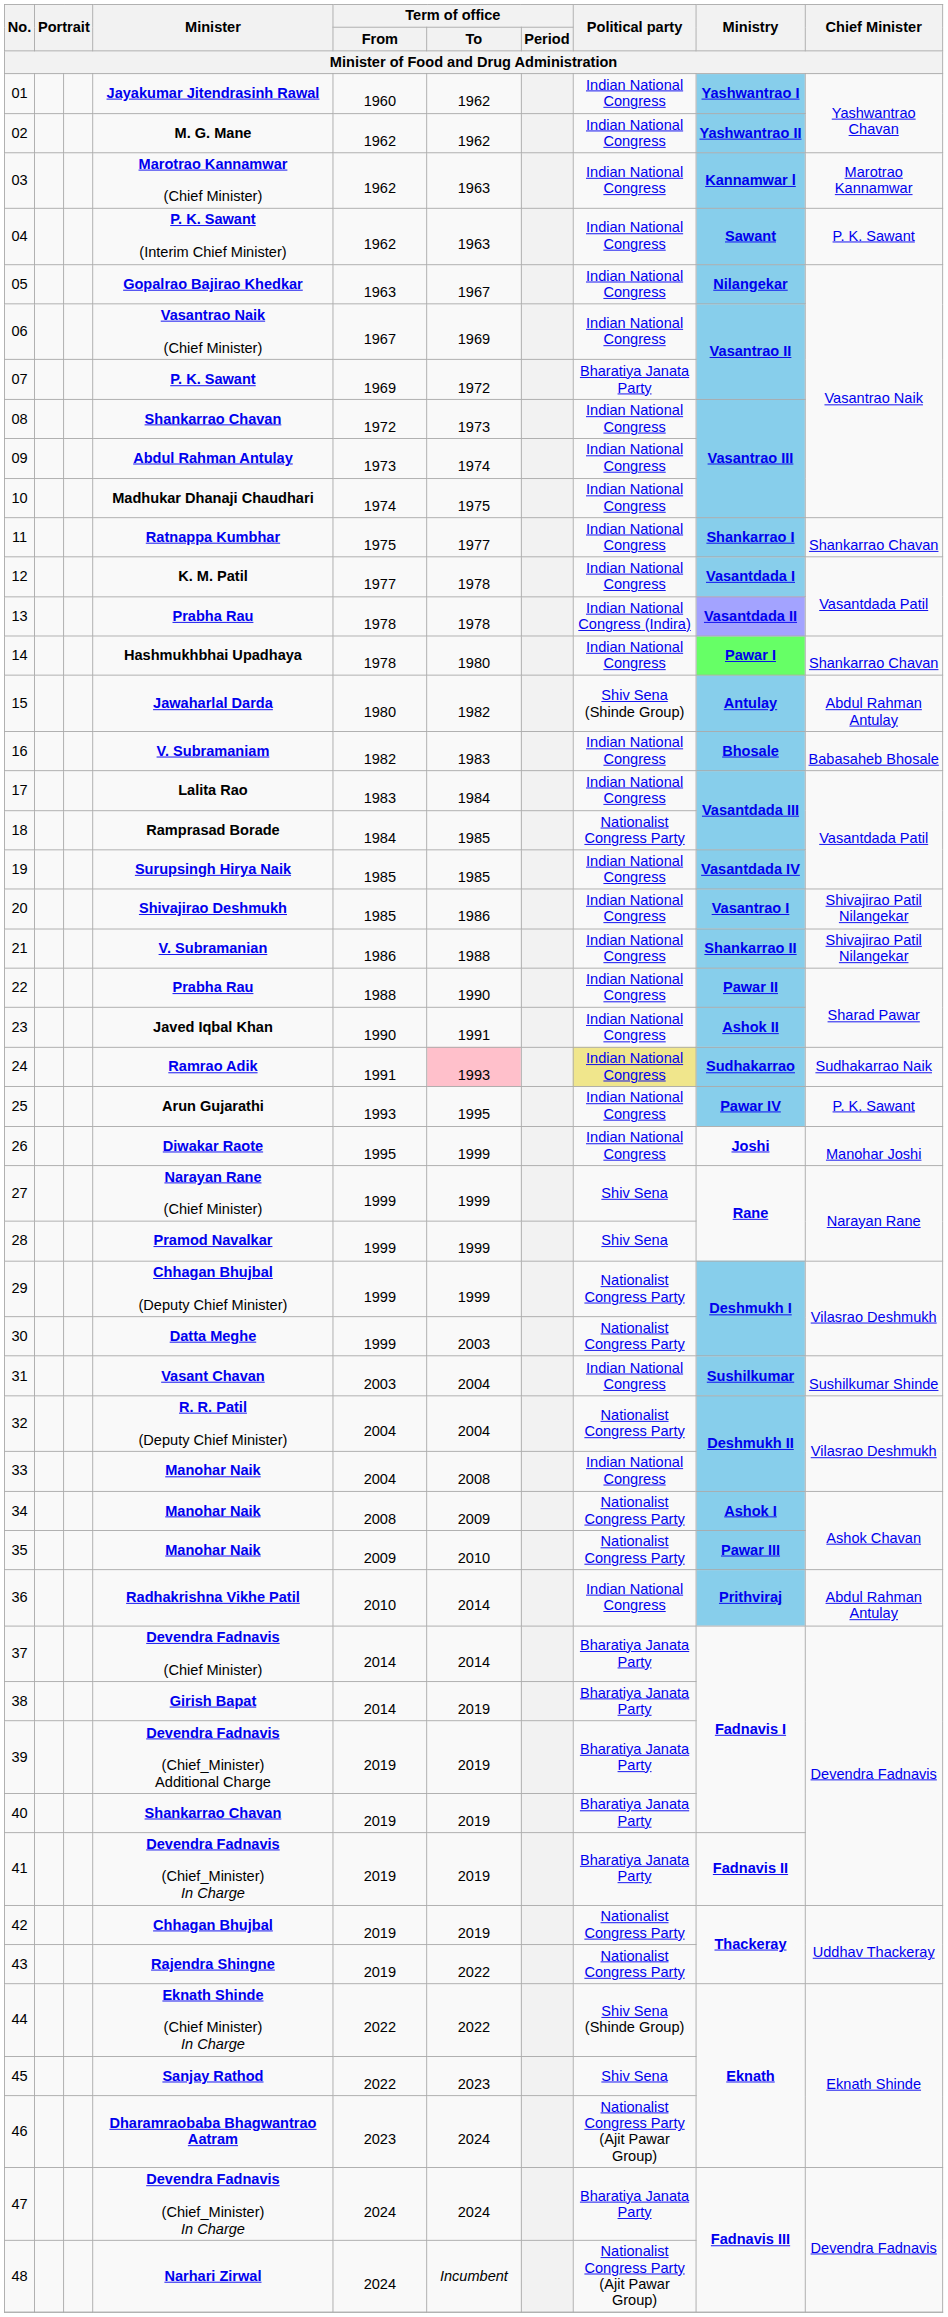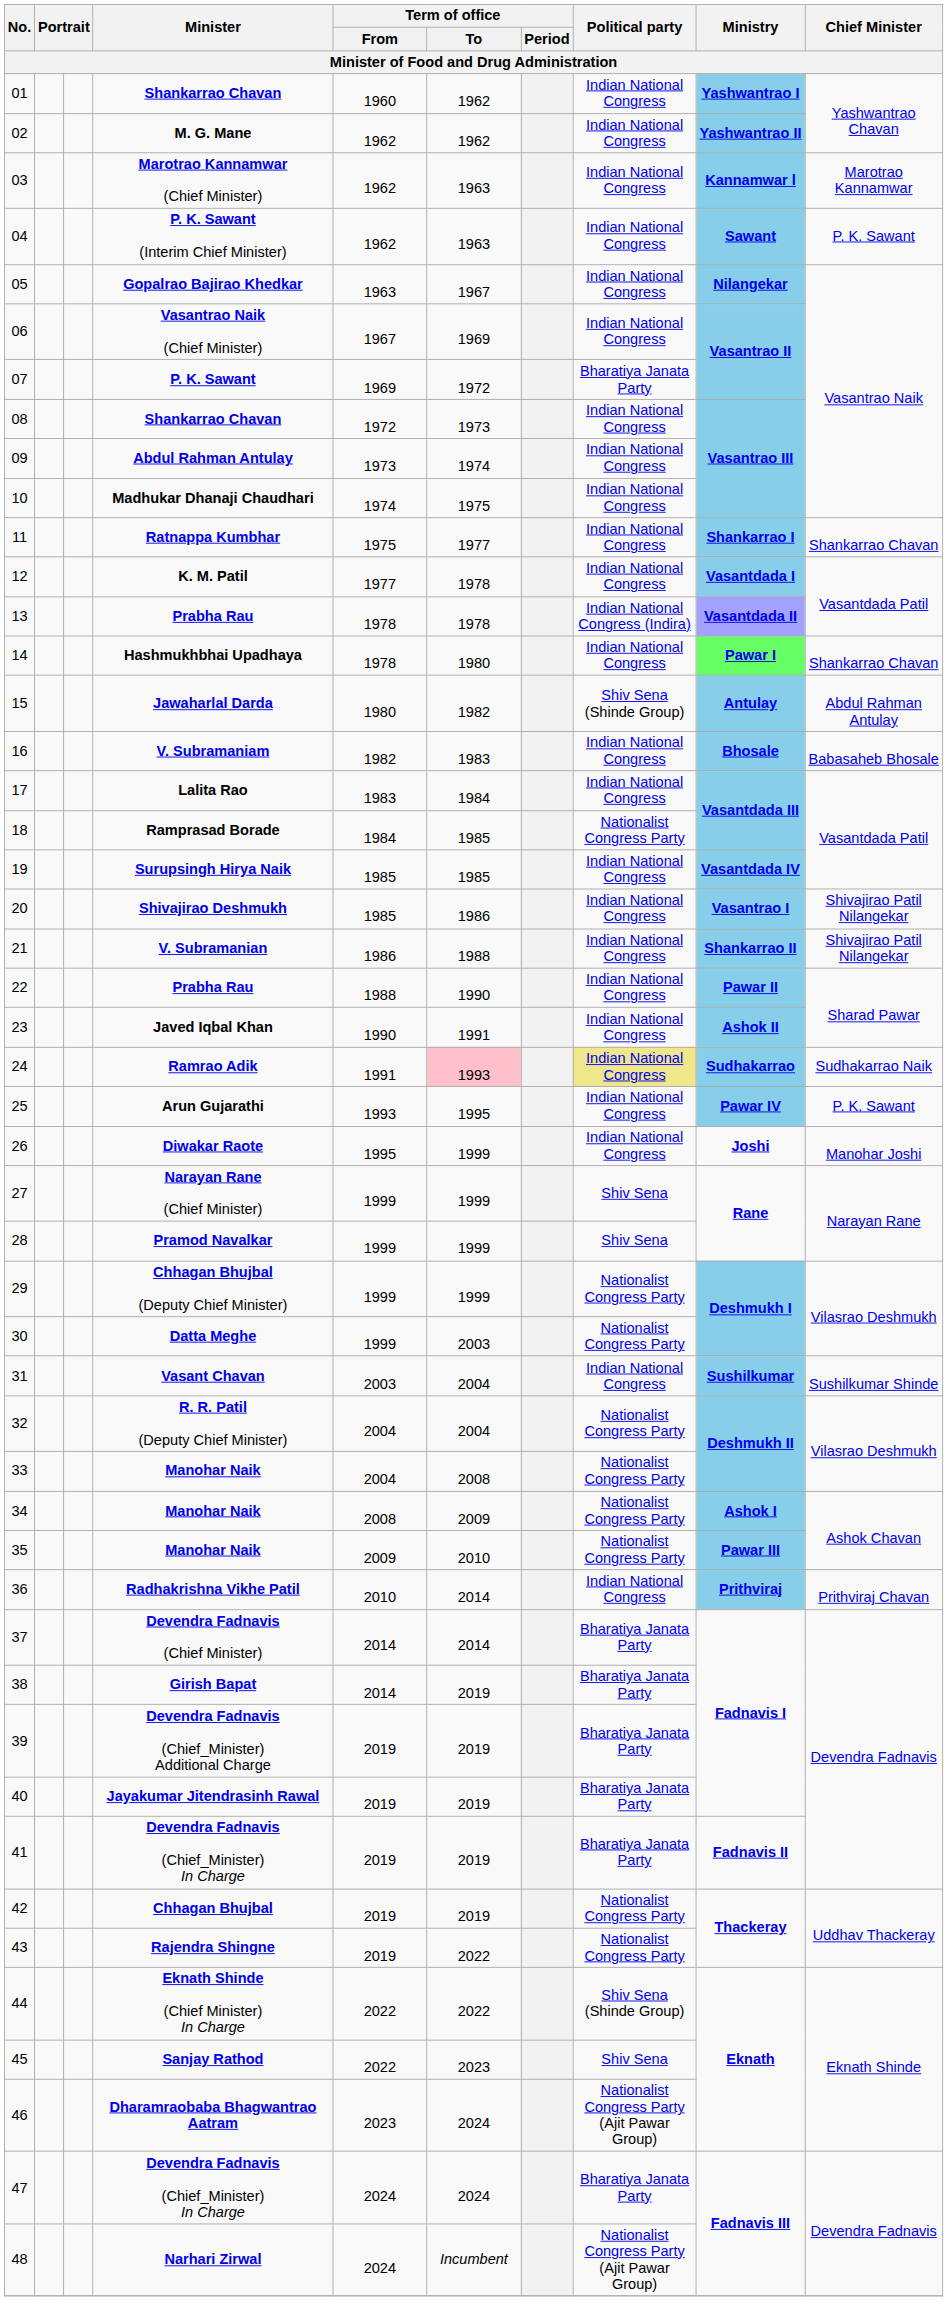(213, 93) Jayakumar Jitendrasinh Rawal -> (213, 93) Shankarrao Chavan
(635, 1471) Indian National Congress -> (635, 1471) Nationalist Congress Party
(874, 1606) Abdul Rahman Antulay -> (874, 1597) Prithviraj Chavan
(213, 1813) Shankarrao Chavan -> (213, 1796) Jayakumar Jitendrasinh Rawal
